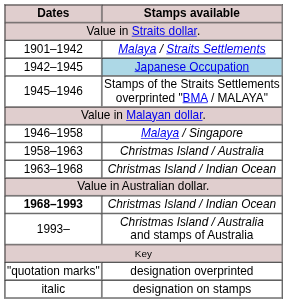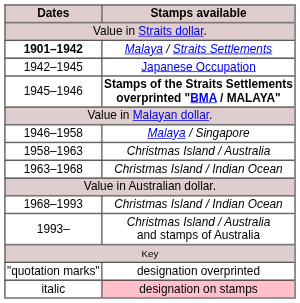(53, 49) normal -> (53, 49) bold
(192, 67) lightblue background -> (198, 67) no background
(192, 91) normal -> (198, 91) bold
(53, 204) bold -> (53, 204) normal
(192, 289) no background -> (198, 289) pink background
